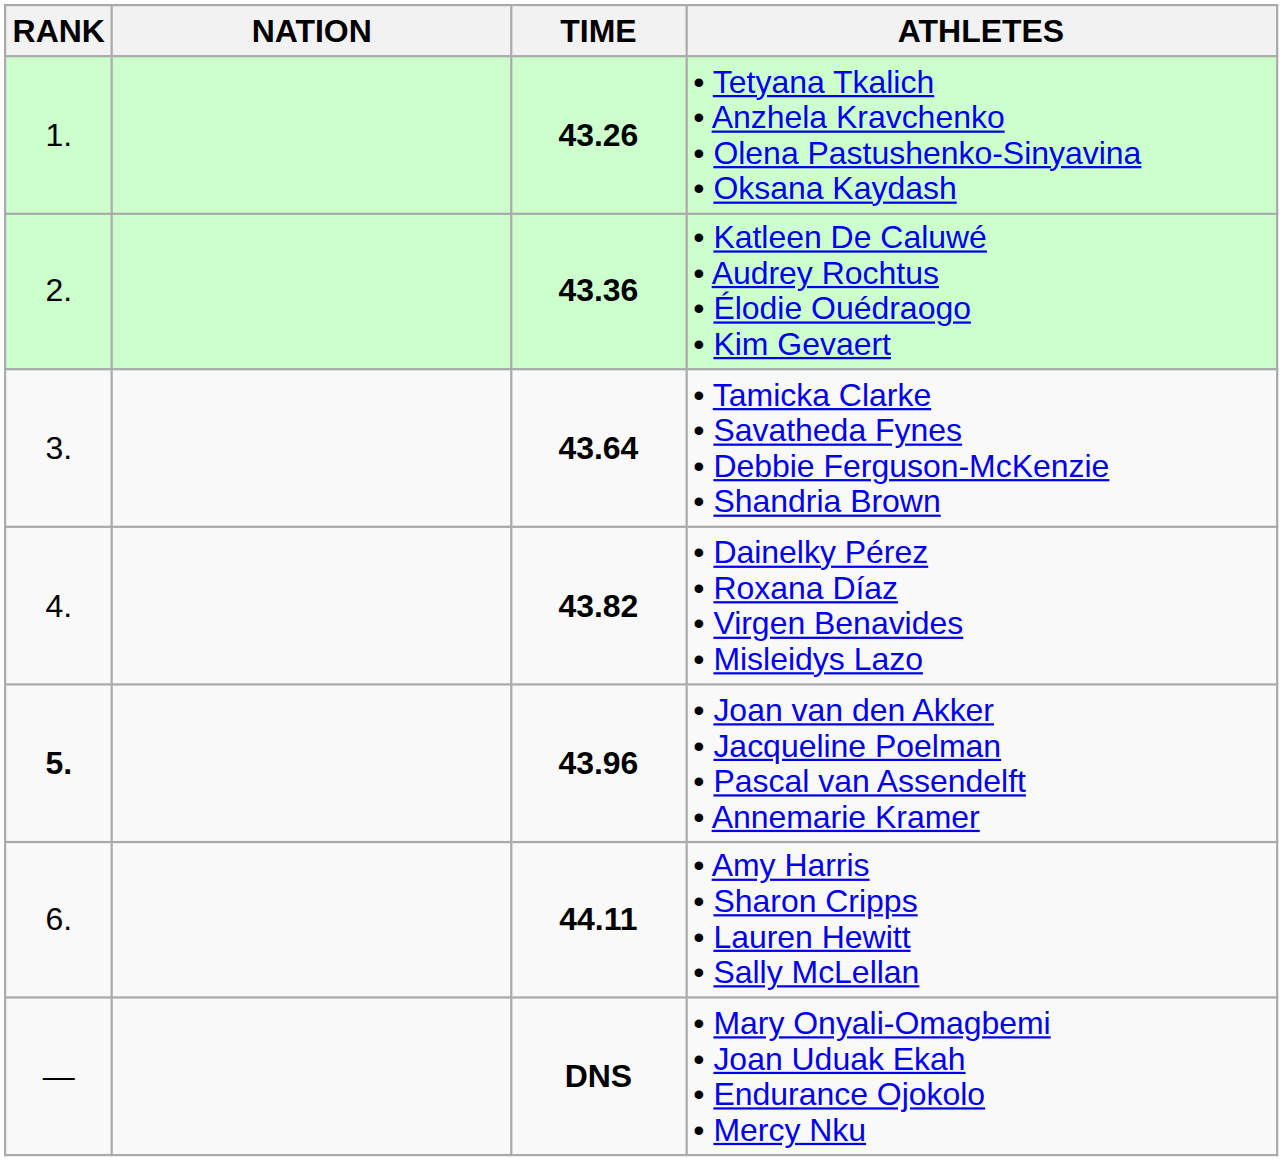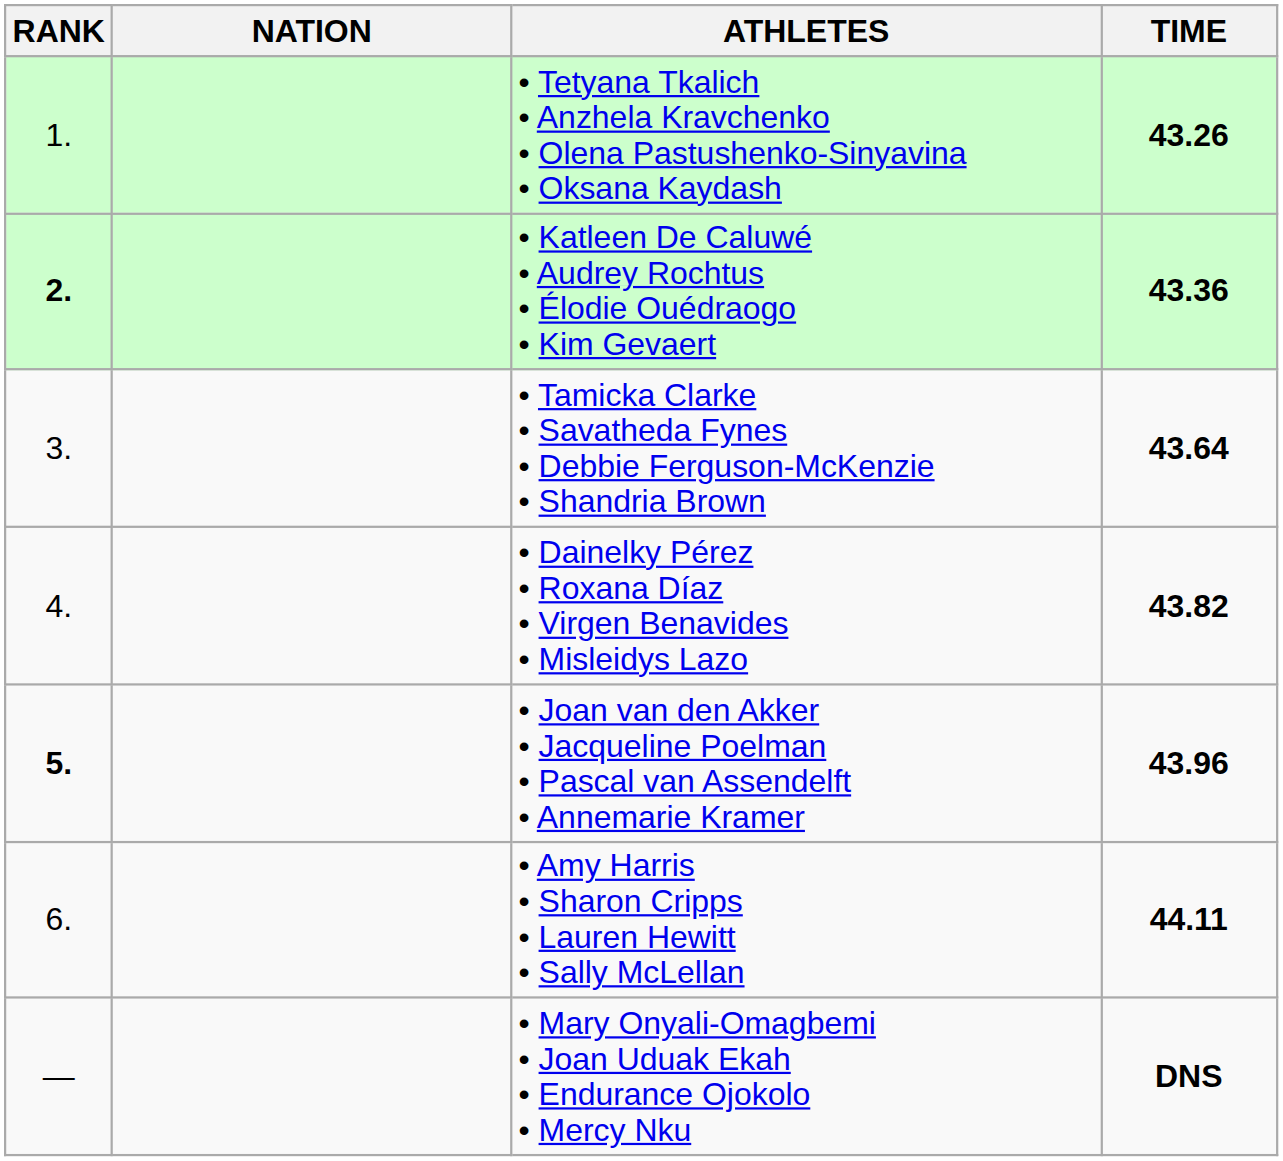columns swapped: (981, 31) <-> (598, 31)
(59, 292) normal -> (59, 292) bold
